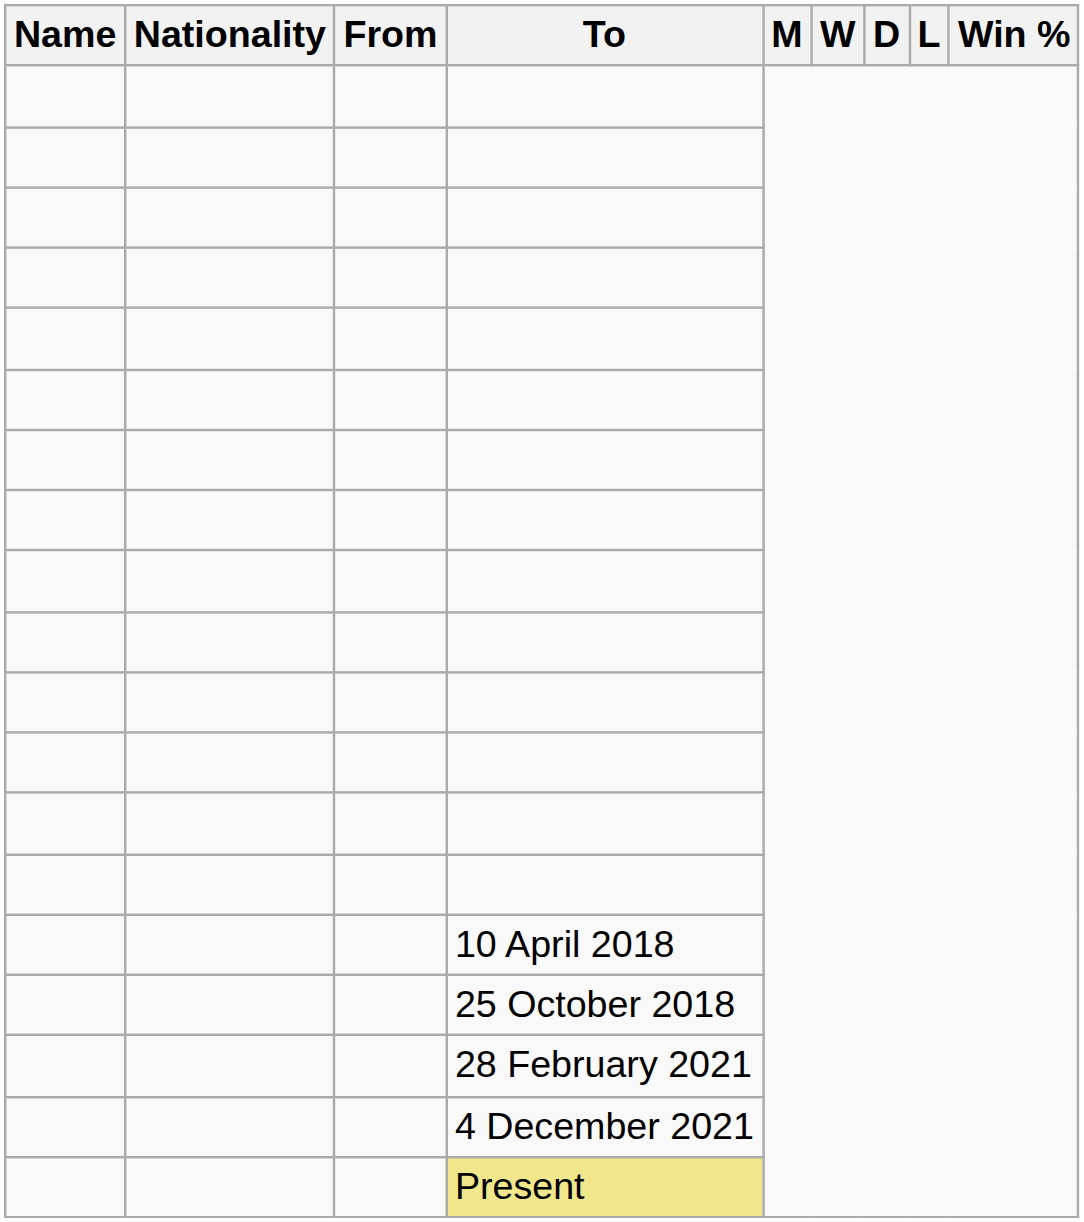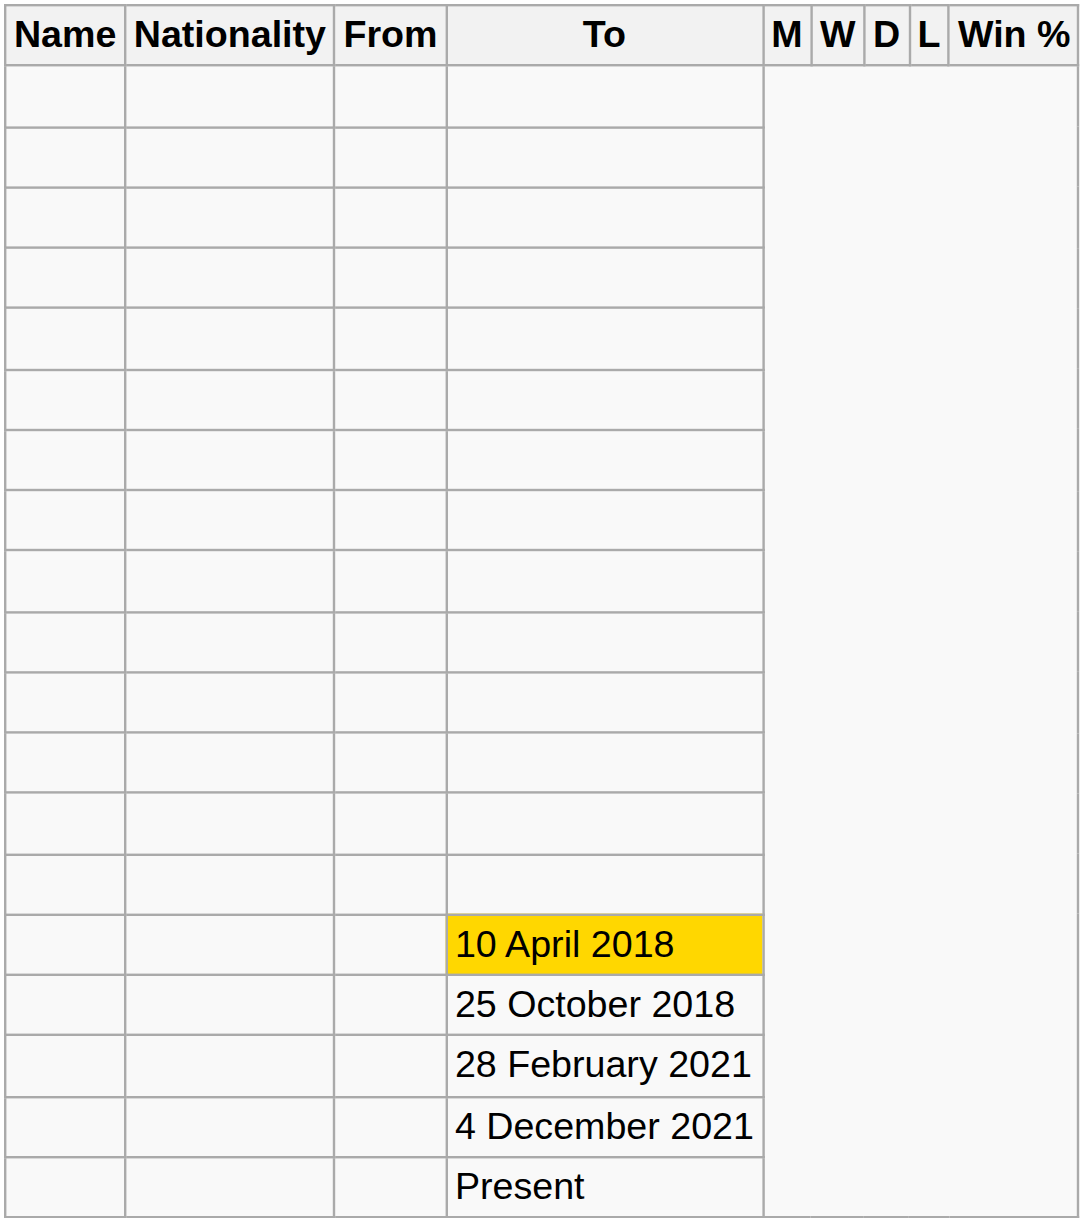(565, 943) no background -> (565, 943) gold background
(520, 1185) khaki background -> (520, 1185) no background
